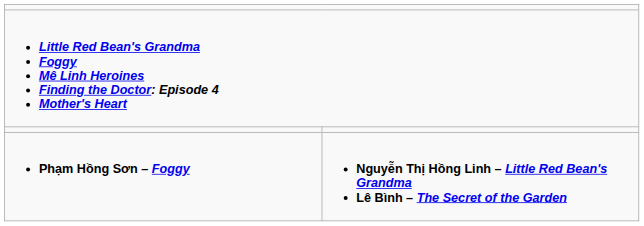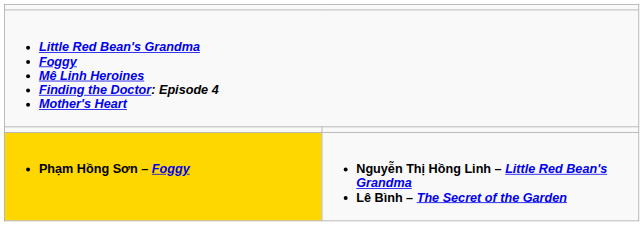(163, 169) no background -> (163, 169) gold background
